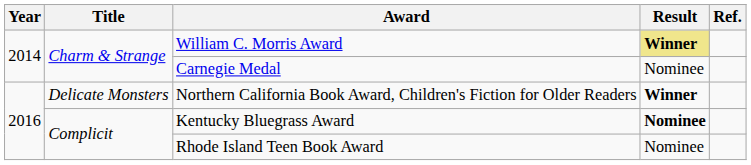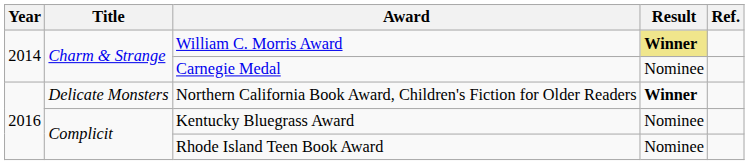(675, 120) bold -> (674, 120) normal
